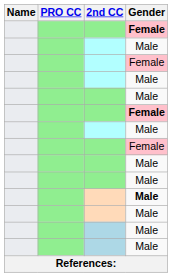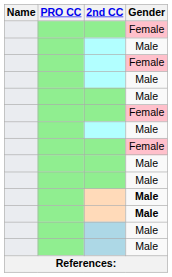(147, 29) bold -> (147, 29) normal
(147, 113) bold -> (147, 113) normal
(147, 213) normal -> (147, 213) bold
